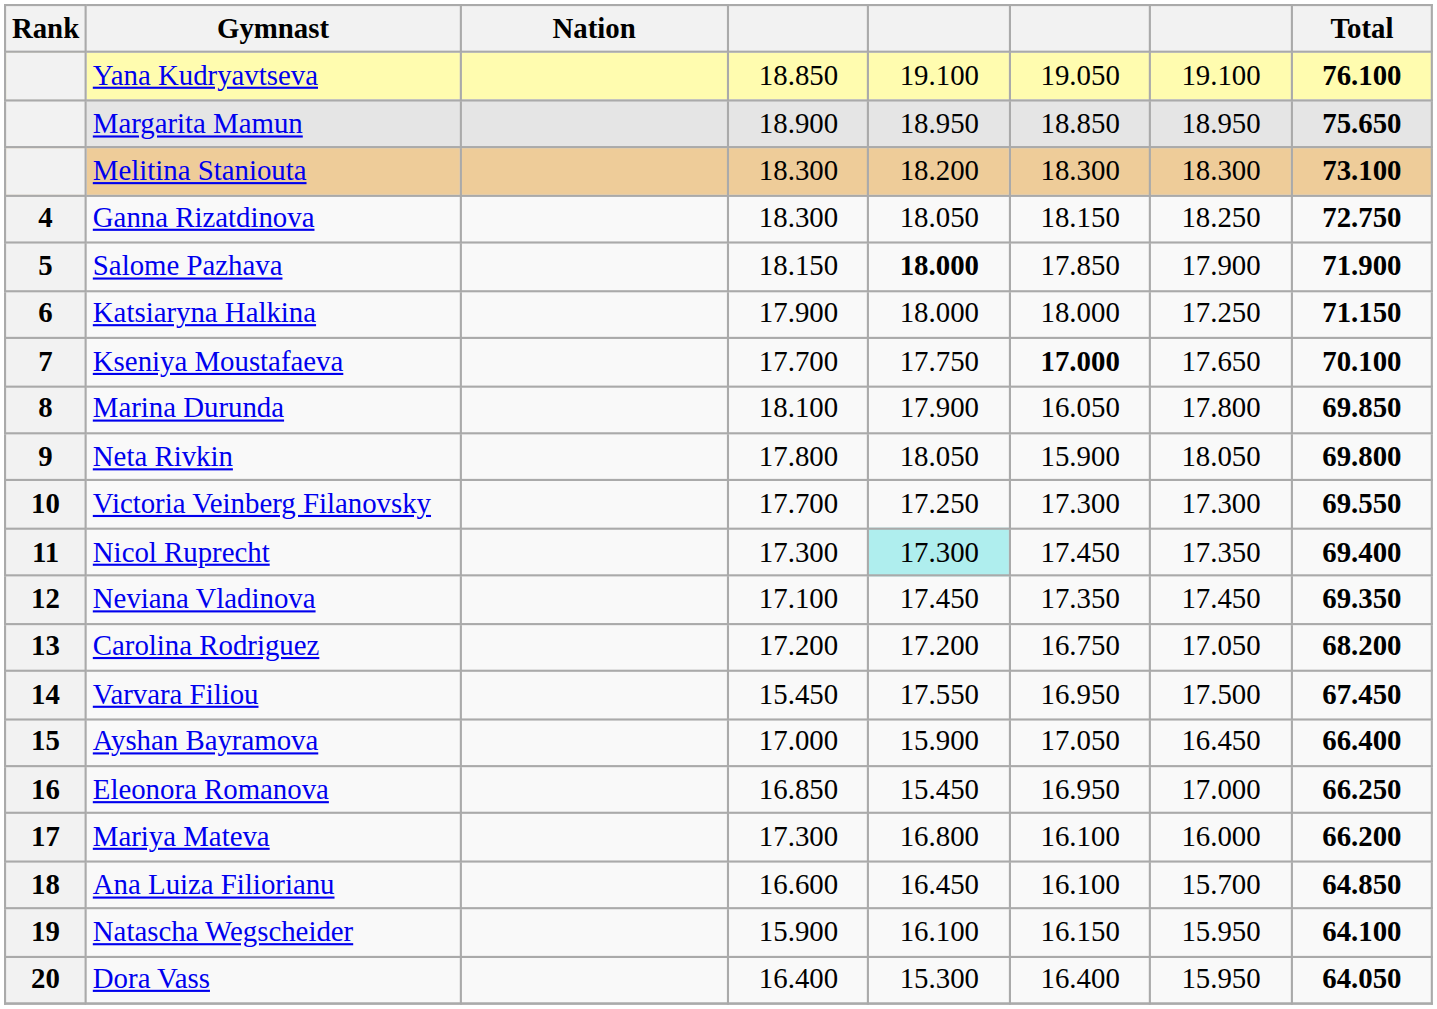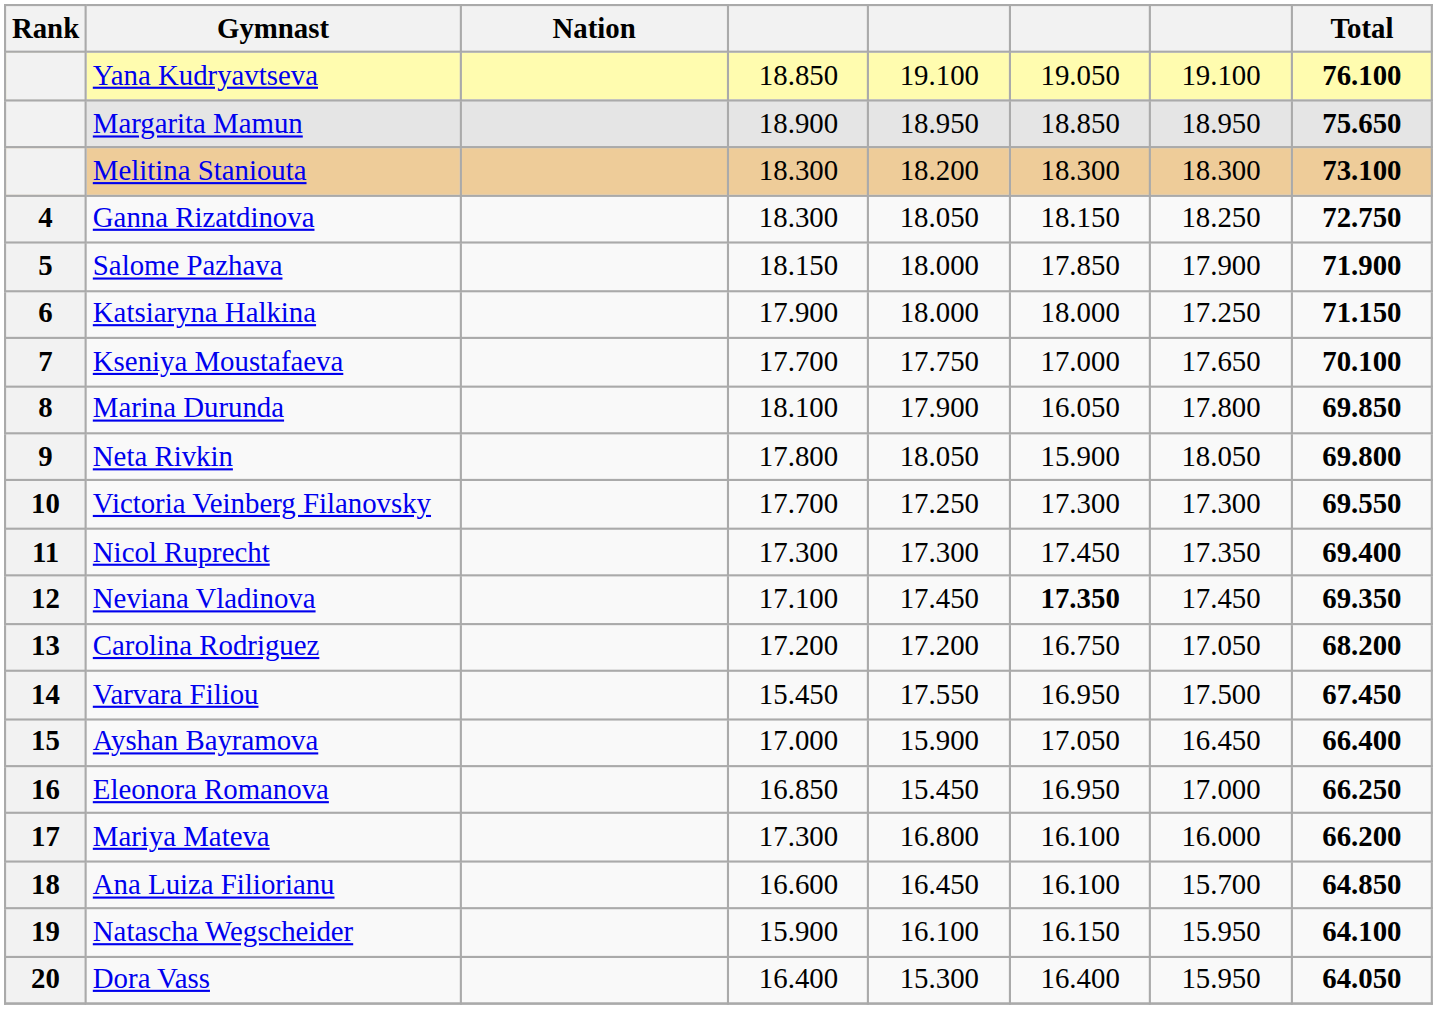(939, 265) bold -> (939, 265) normal
(1080, 360) bold -> (1080, 360) normal
(939, 551) paleturquoise background -> (939, 551) no background
(1080, 598) normal -> (1080, 598) bold
